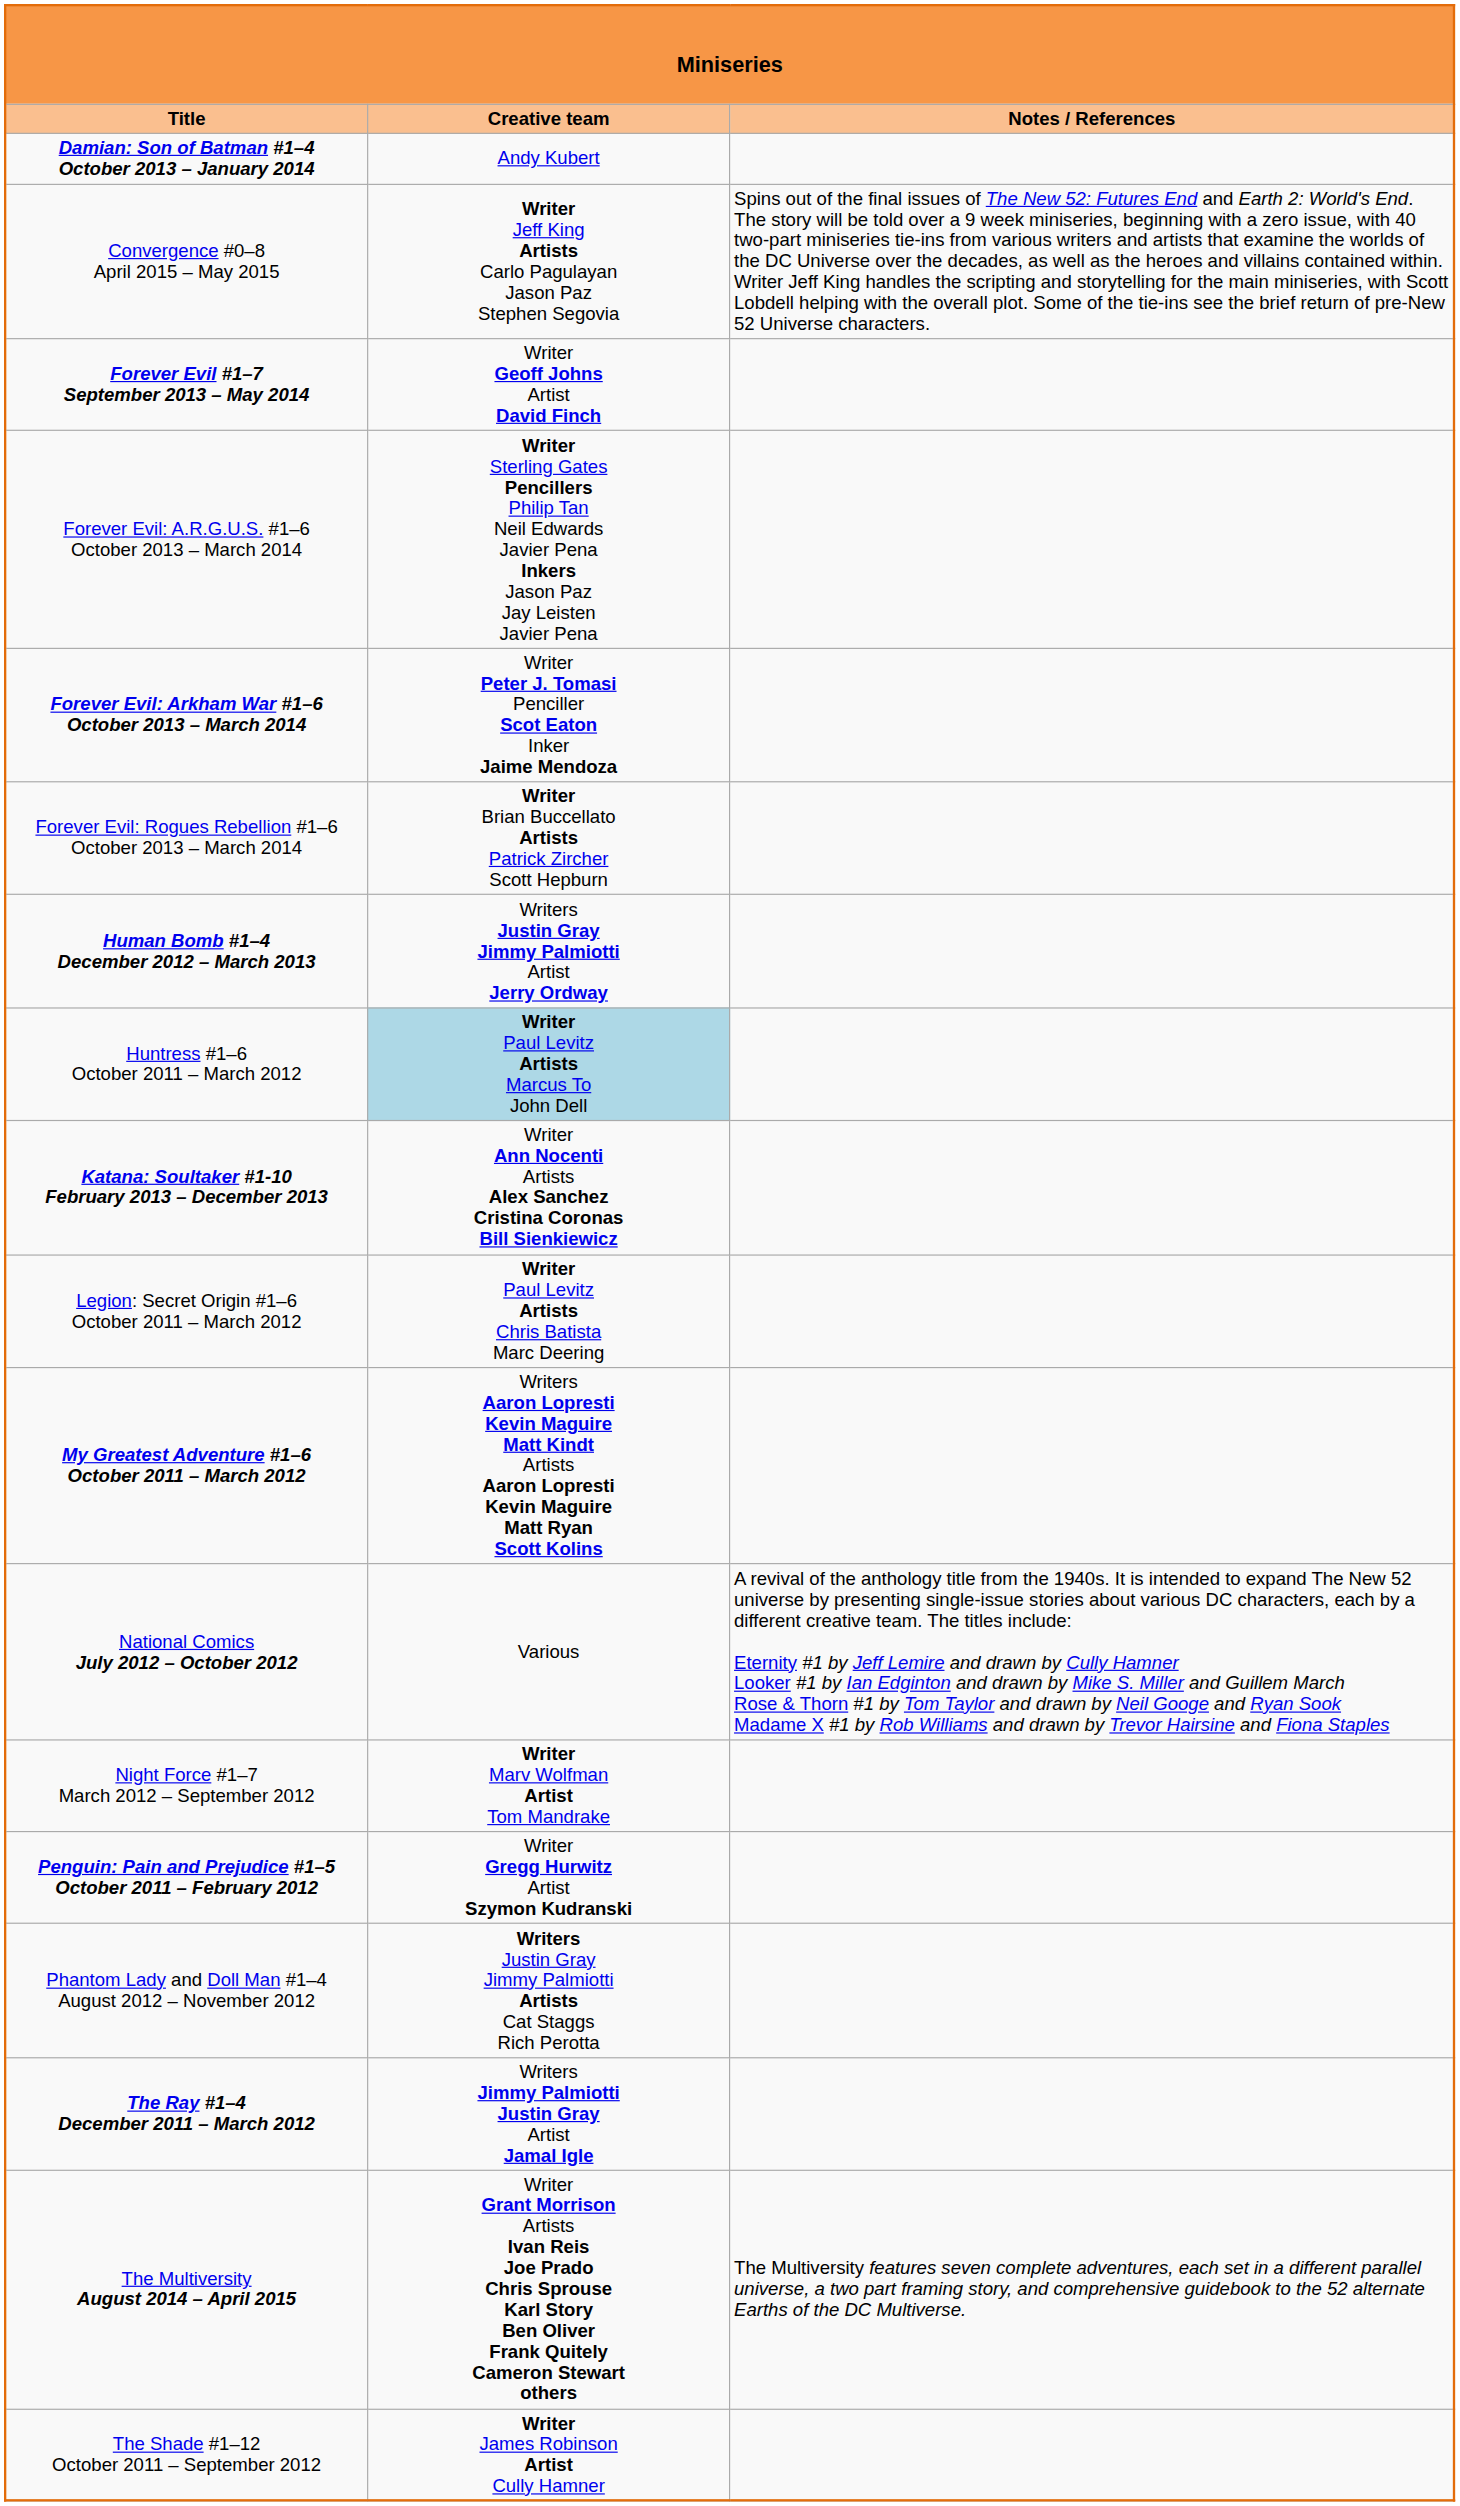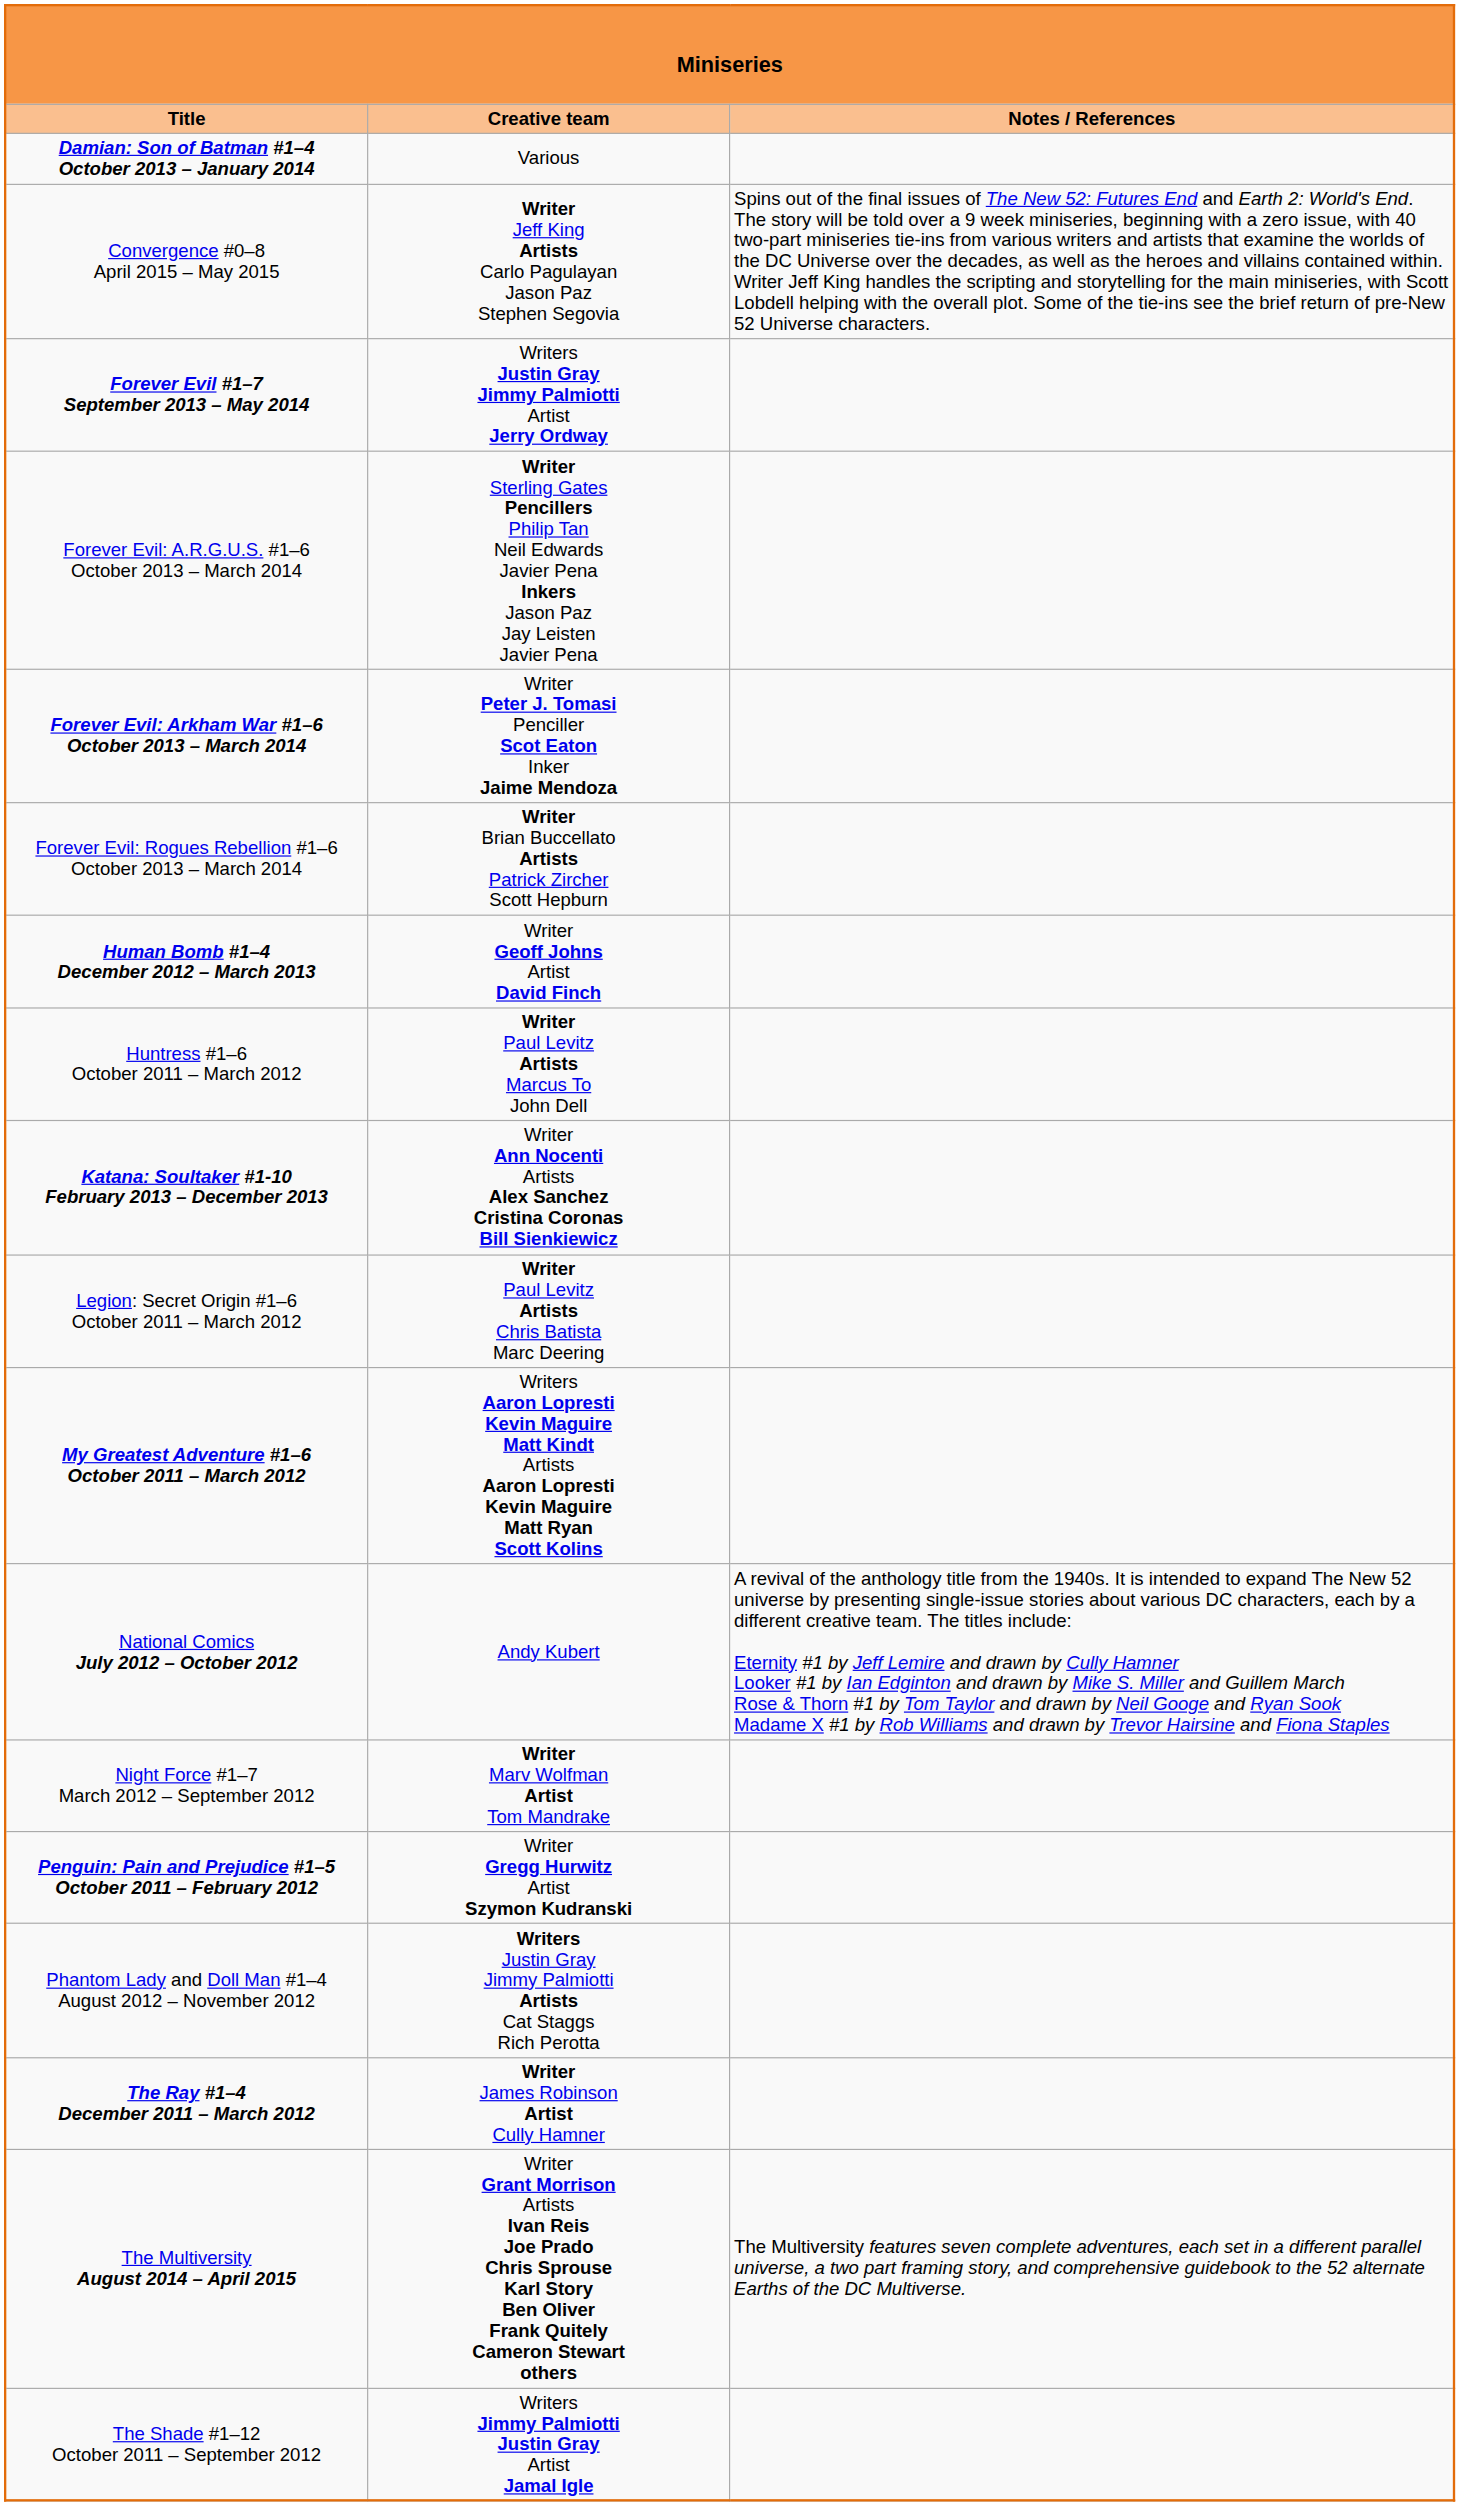(549, 158) Andy Kubert -> (549, 158) Various
(549, 384) Writer Geoff Johns Artist David Finch -> (549, 394) Writers Justin Gray Jimmy Palmiotti Artist Jerry Ordway
(549, 951) Writers Justin Gray Jimmy Palmiotti Artist Jerry Ordway -> (549, 961) Writer Geoff Johns Artist David Finch
(549, 1064) lightblue background -> (549, 1064) no background
(549, 1651) Various -> (549, 1651) Andy Kubert
(549, 2113) Writers Jimmy Palmiotti Justin Gray Artist Jamal Igle -> (549, 2103) Writer James Robinson Artist Cully Hamner
(549, 2454) Writer James Robinson Artist Cully Hamner -> (549, 2444) Writers Jimmy Palmiotti Justin Gray Artist Jamal Igle
